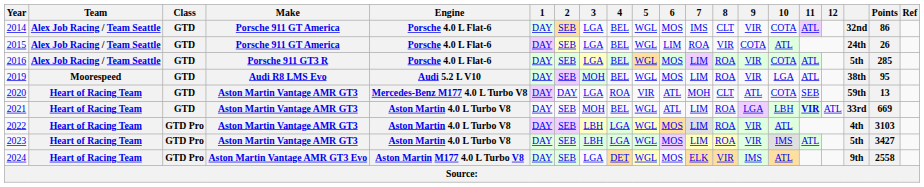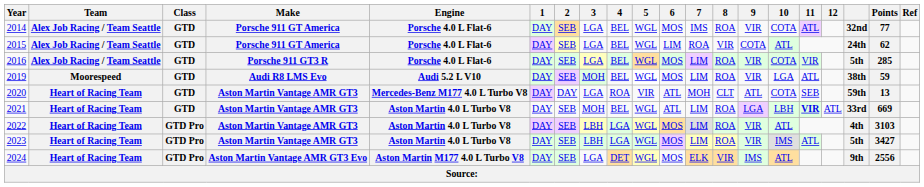(725, 28) CLT -> (725, 28) ROA
(885, 28) 86 -> (885, 28) 77
(885, 44) 26 -> (885, 44) 62
(810, 60) ATL -> (810, 60) VIR
(885, 76) 95 -> (885, 76) 59
(885, 157) 2558 -> (885, 157) 2556
